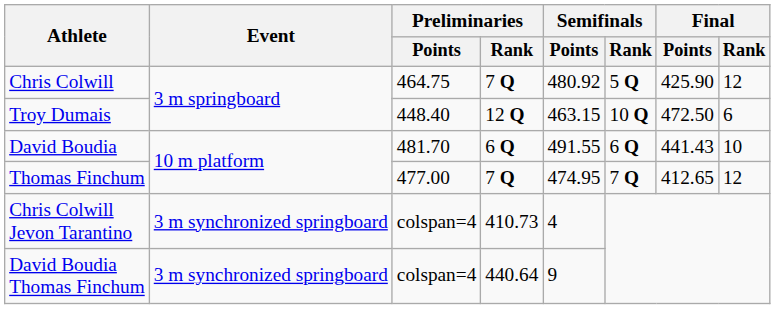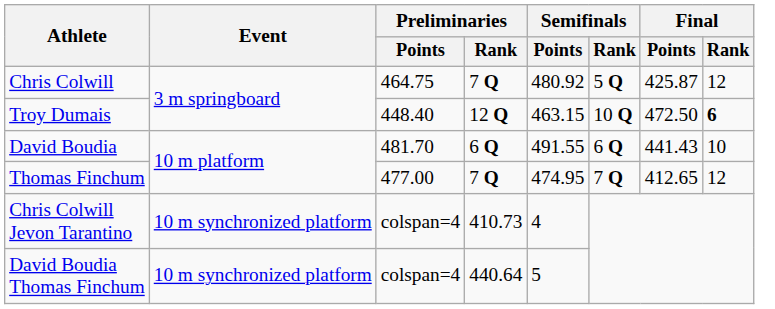(687, 82) 425.90 -> (671, 82) 425.87
(728, 114) normal -> (712, 114) bold
(271, 221) 3 m synchronized springboard -> (263, 221) 10 m synchronized platform
(271, 276) 3 m synchronized springboard -> (263, 276) 10 m synchronized platform
(552, 276) 9 -> (536, 276) 5
